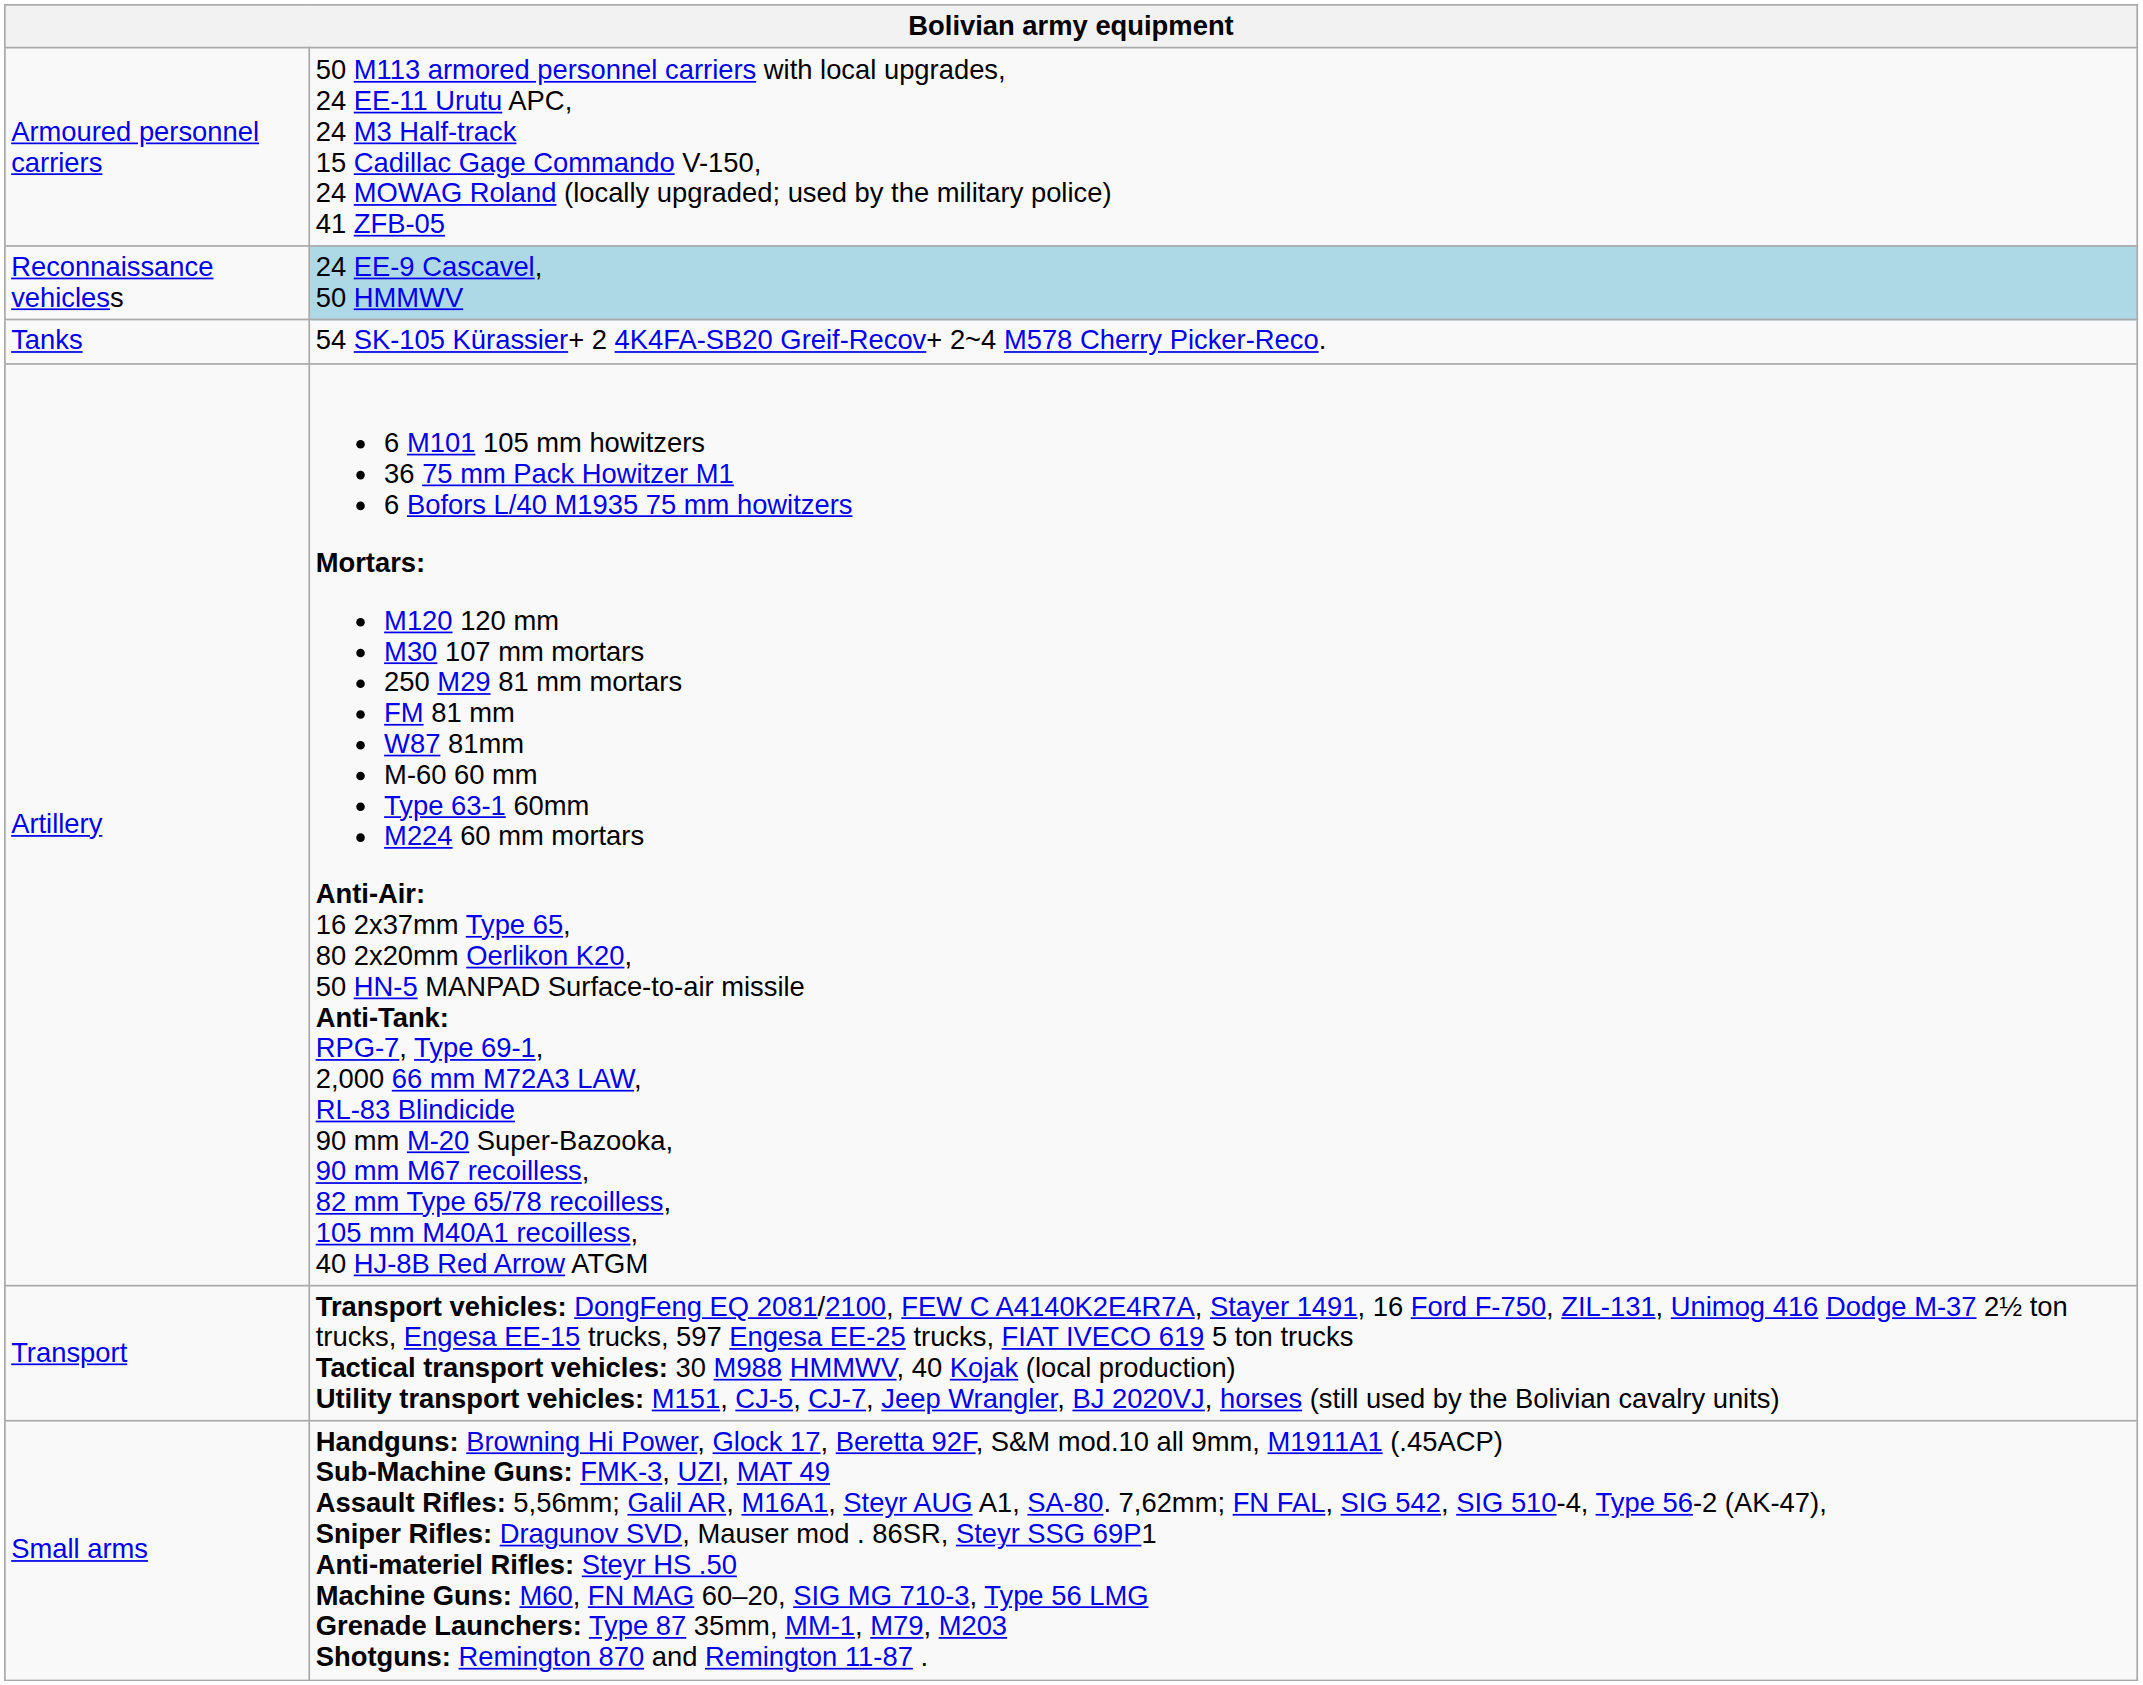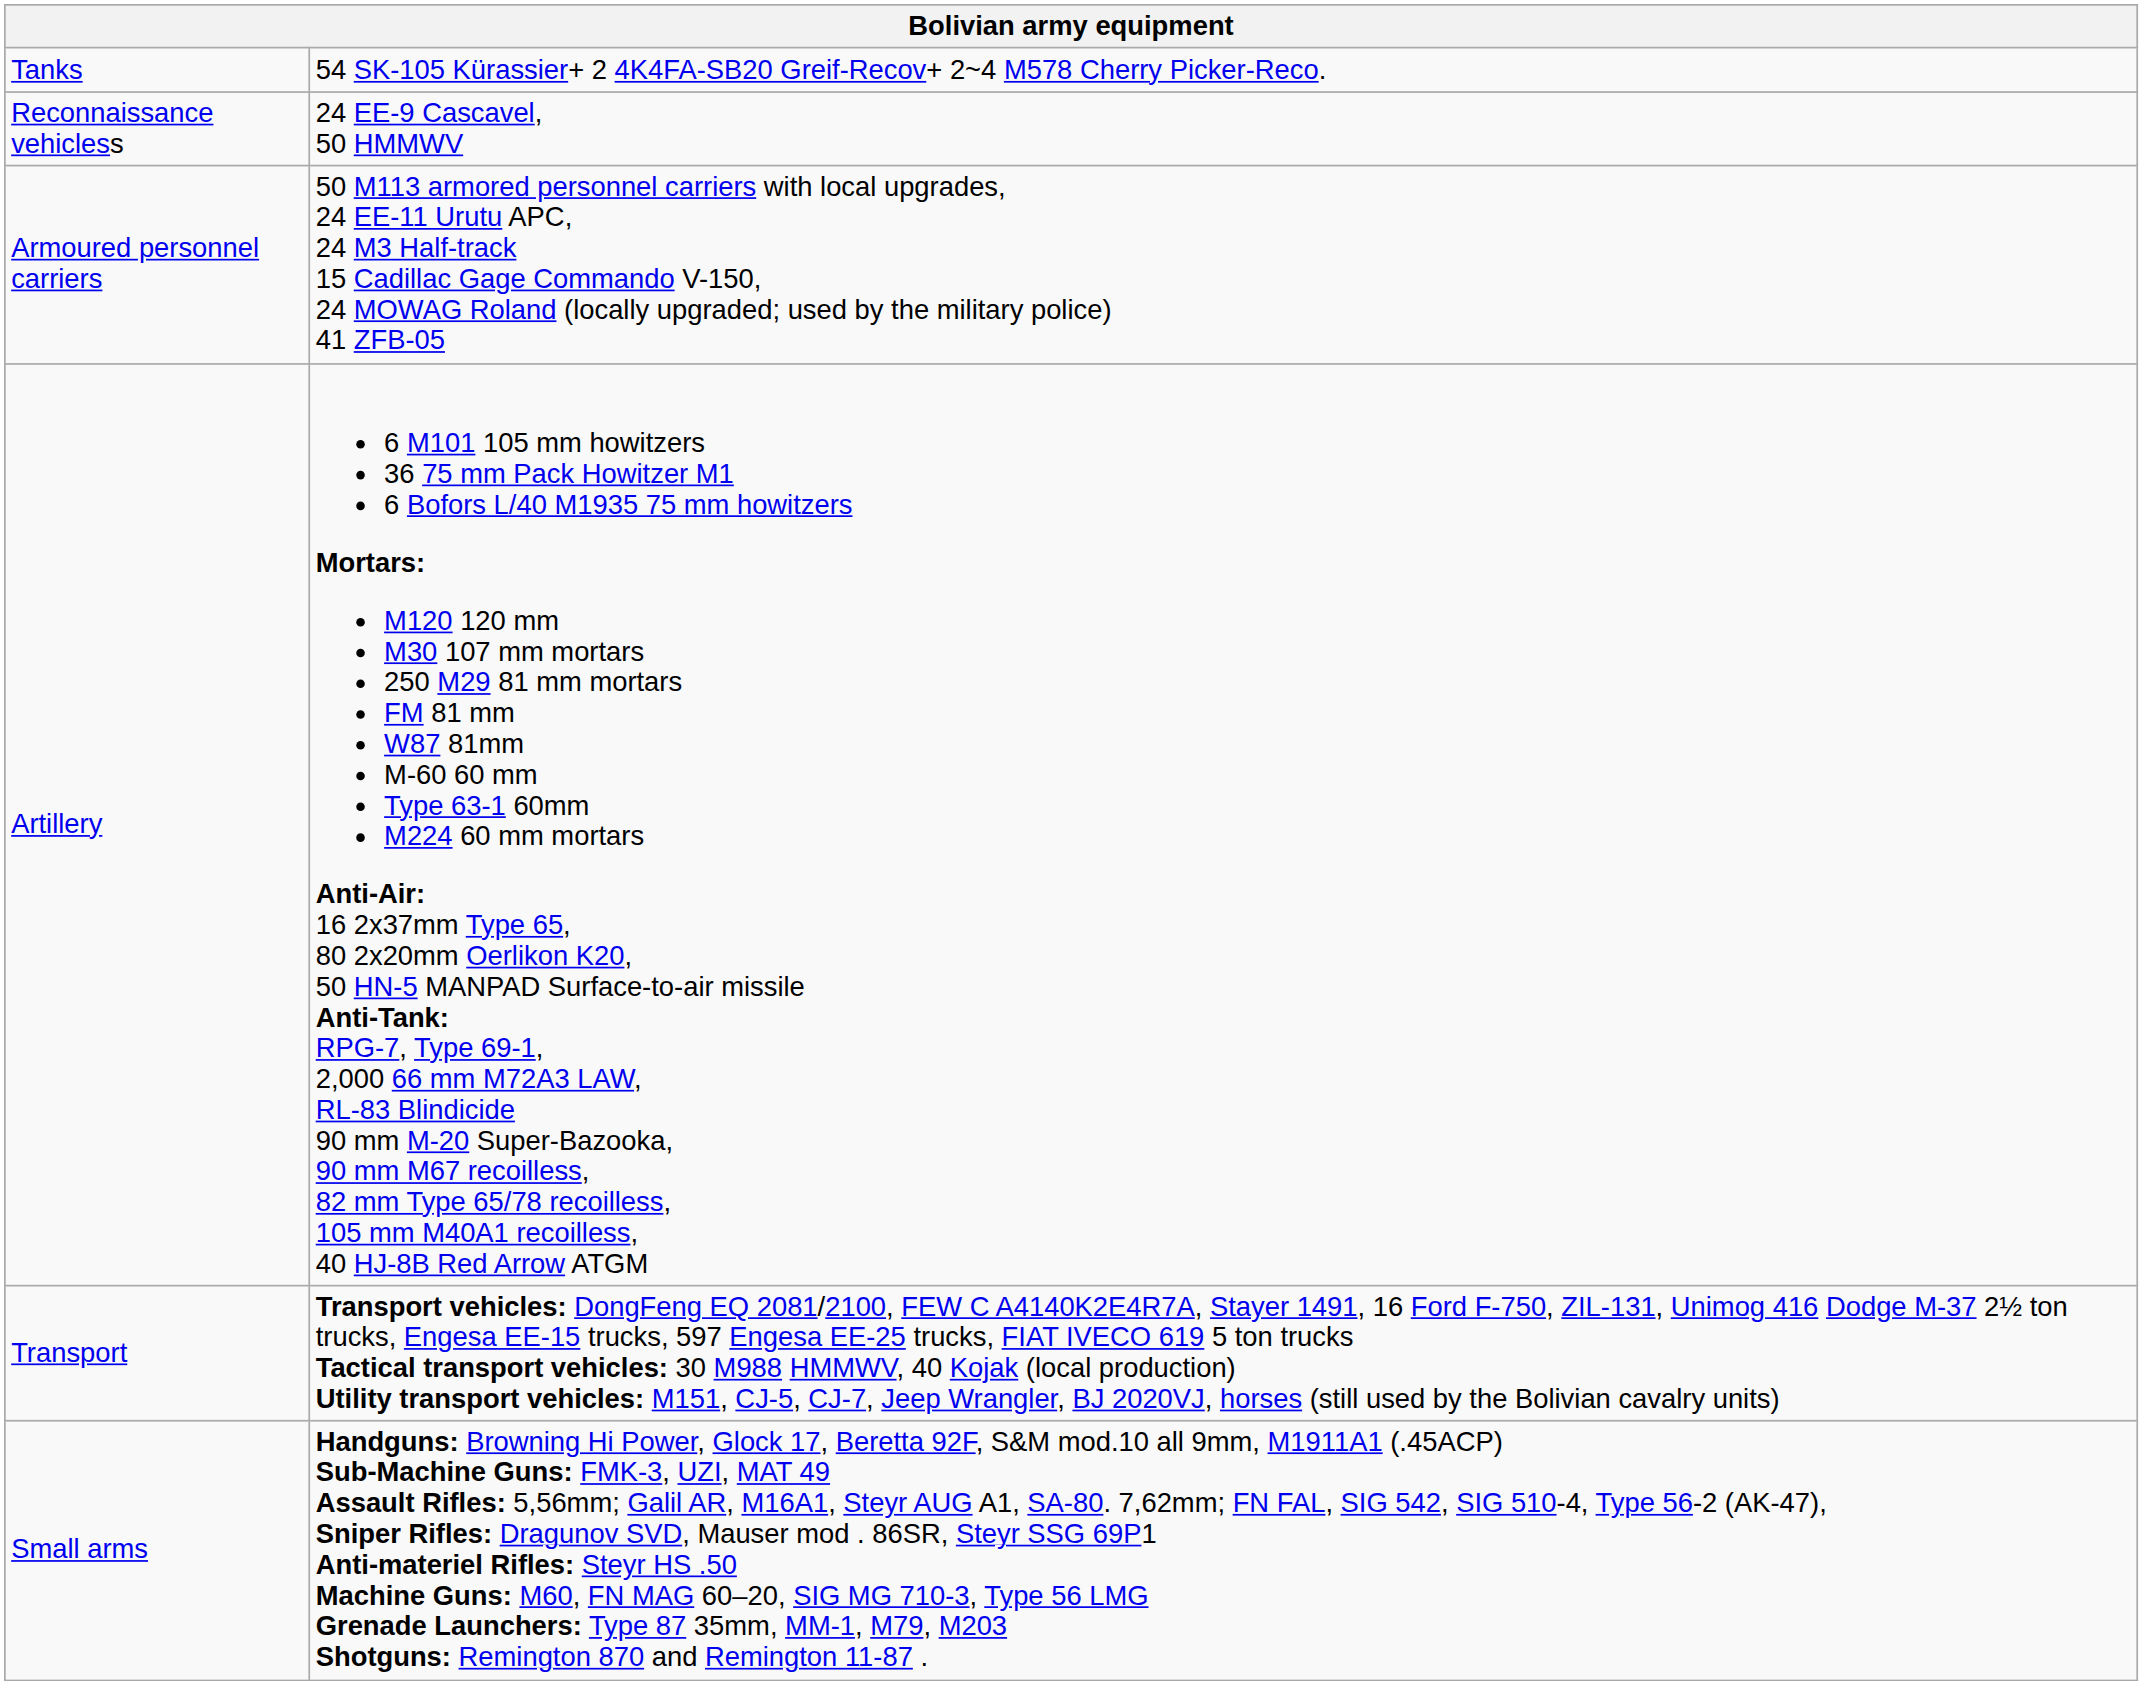rows swapped: (47, 341) <-> (135, 146)
(429, 282) lightblue background -> (429, 128) no background
